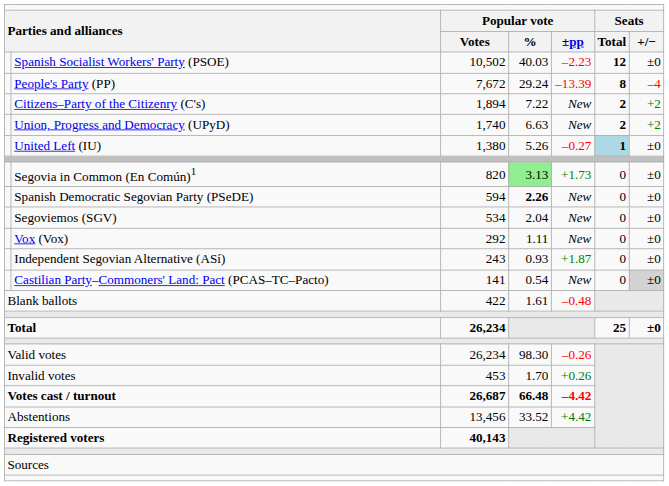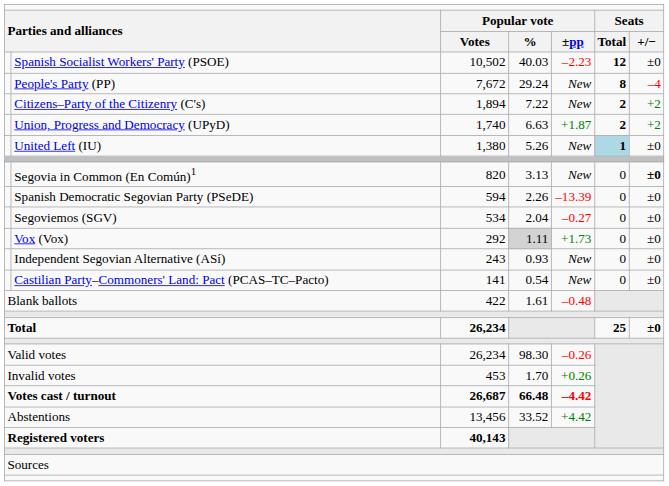(573, 83) –13.39 -> (580, 83) New
(580, 124) New -> (576, 124) +1.87
(577, 145) –0.27 -> (580, 145) New
(537, 174) lightgreen background -> (537, 174) no background
(576, 174) +1.73 -> (580, 174) New
(654, 174) normal -> (654, 174) bold
(537, 197) bold -> (537, 197) normal
(580, 197) New -> (573, 197) –13.39
(580, 217) New -> (577, 217) –0.27
(537, 238) no background -> (537, 238) lightgrey background
(580, 238) New -> (576, 238) +1.73
(576, 259) +1.87 -> (580, 259) New
(654, 280) lightgrey background -> (654, 280) no background
